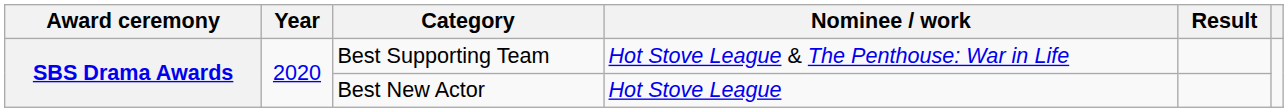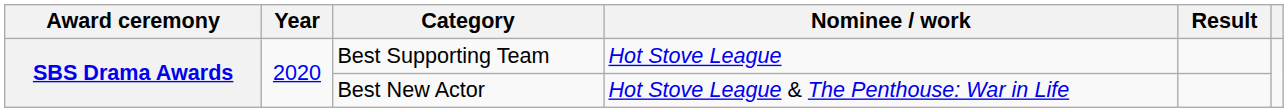(839, 55) Hot Stove League & The Penthouse: War in Life -> (695, 55) Hot Stove League
(695, 90) Hot Stove League -> (839, 90) Hot Stove League & The Penthouse: War in Life
